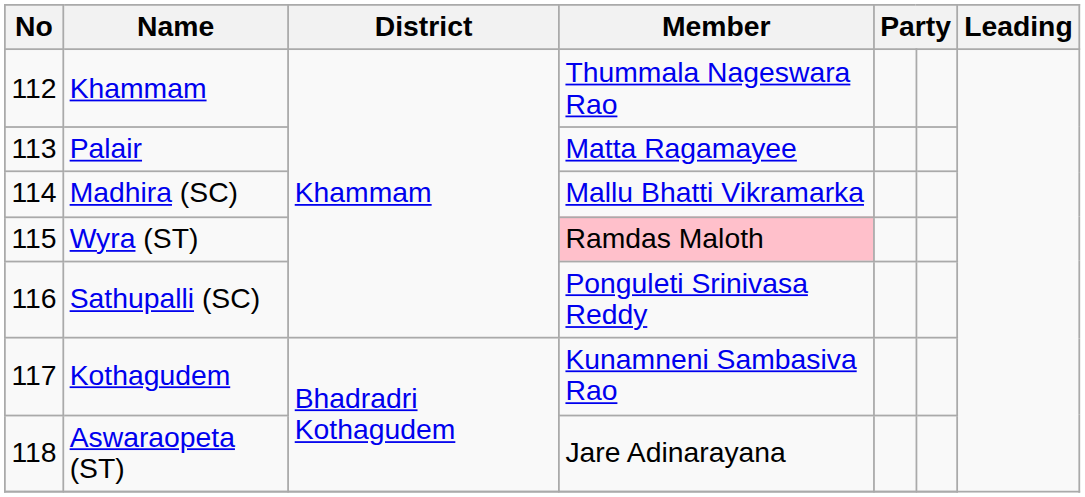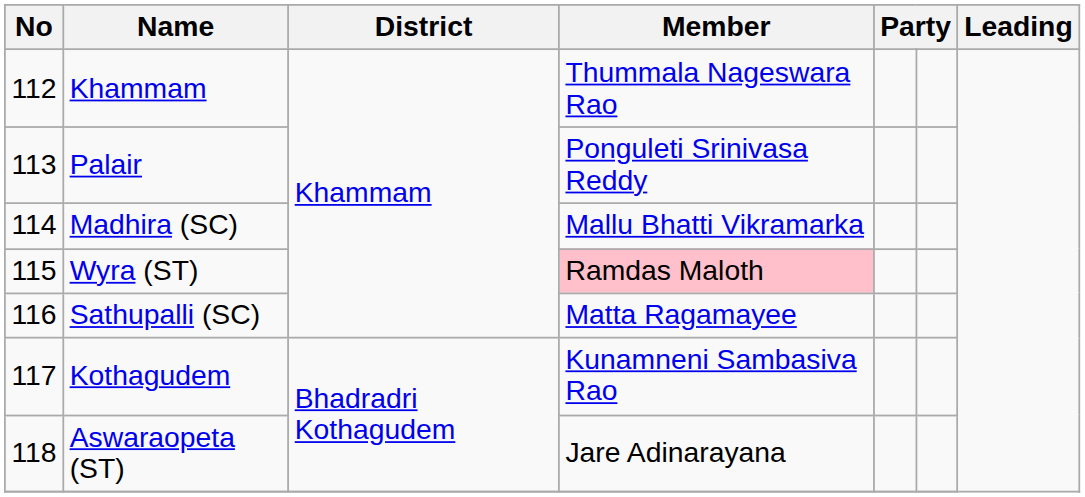(681, 148) Matta Ragamayee -> (687, 164) Ponguleti Srinivasa Reddy
(687, 299) Ponguleti Srinivasa Reddy -> (681, 315) Matta Ragamayee
